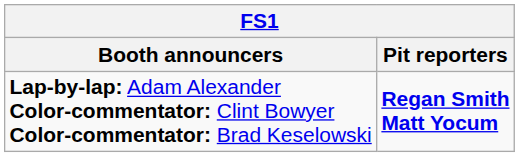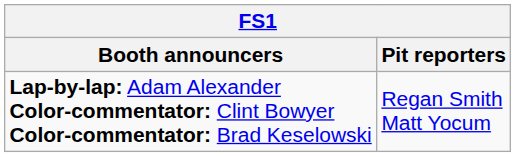(445, 111) bold -> (442, 111) normal
